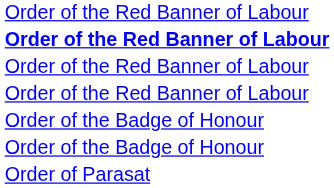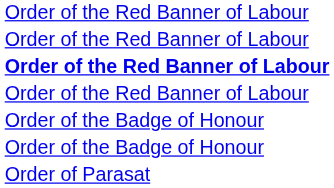(167, 39) bold -> (157, 39) normal
(157, 66) normal -> (167, 66) bold
